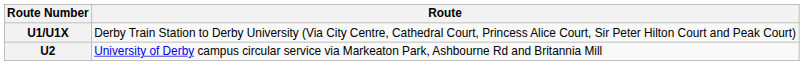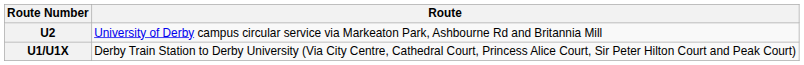rows swapped: (48, 32) <-> (48, 51)
